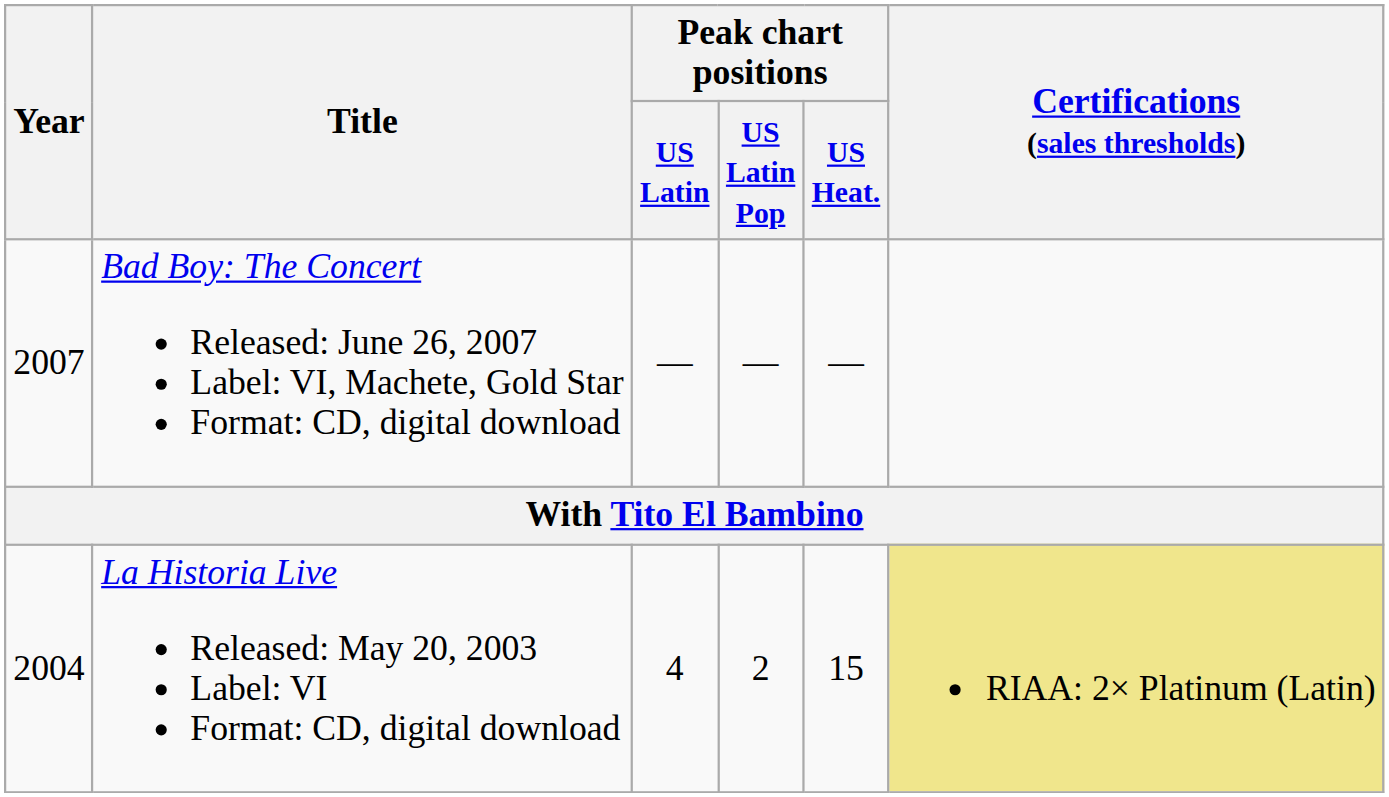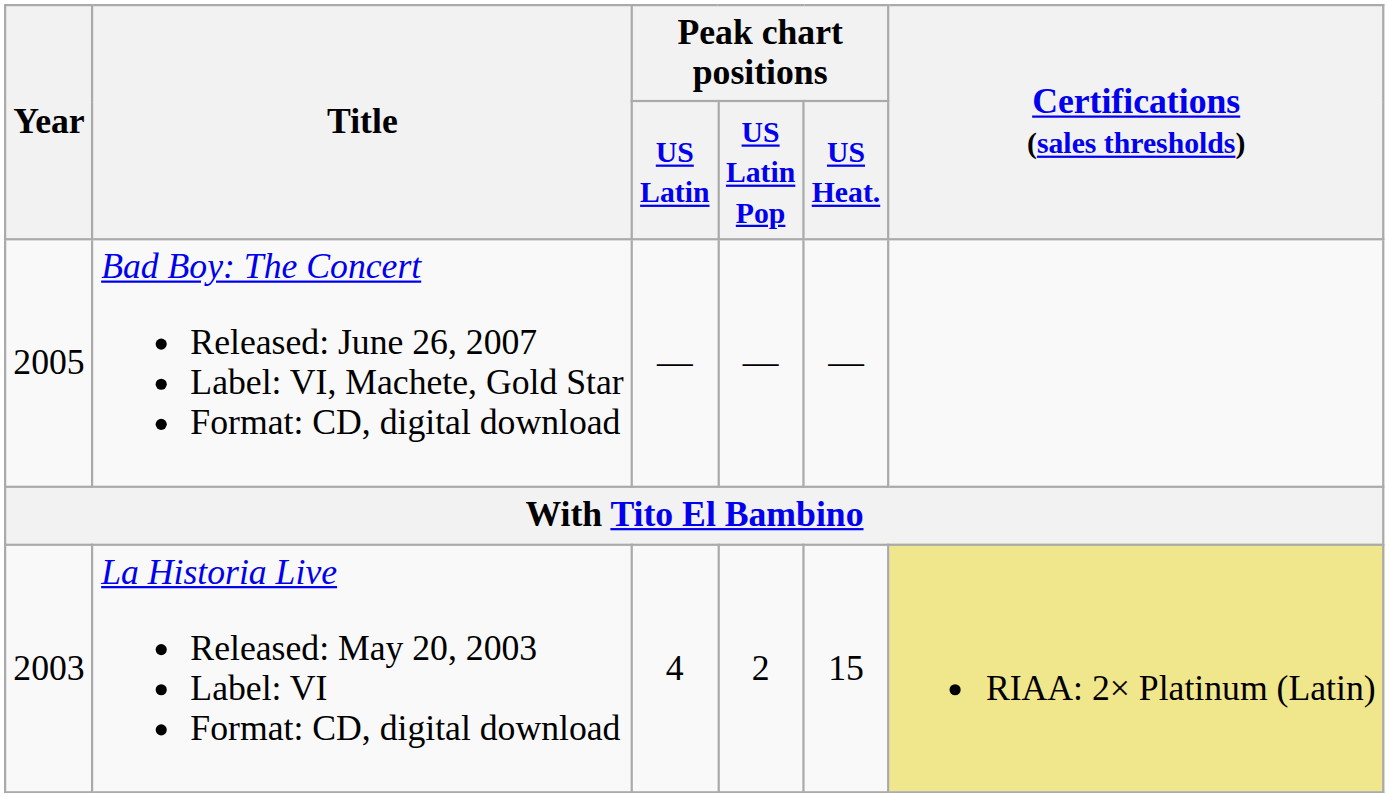(49, 362) 2007 -> (49, 362) 2005
(49, 667) 2004 -> (49, 667) 2003
